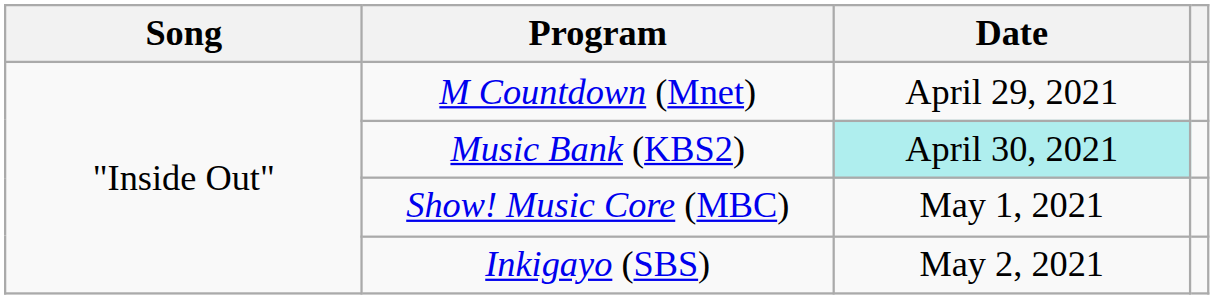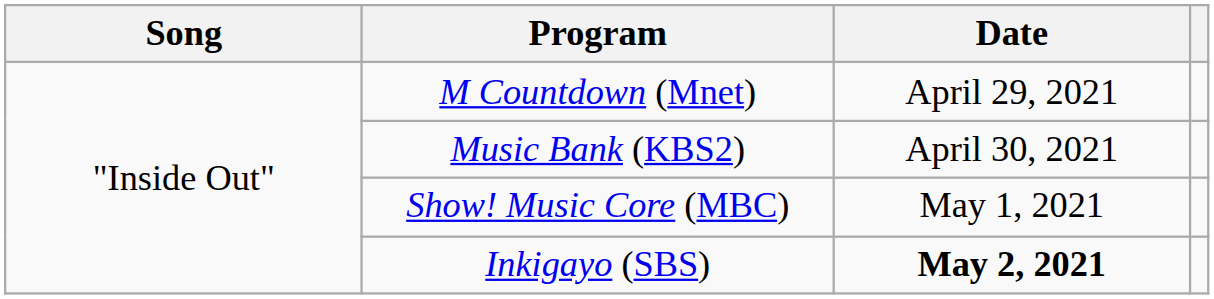(1012, 148) paleturquoise background -> (1012, 148) no background
(1012, 263) normal -> (1012, 263) bold
